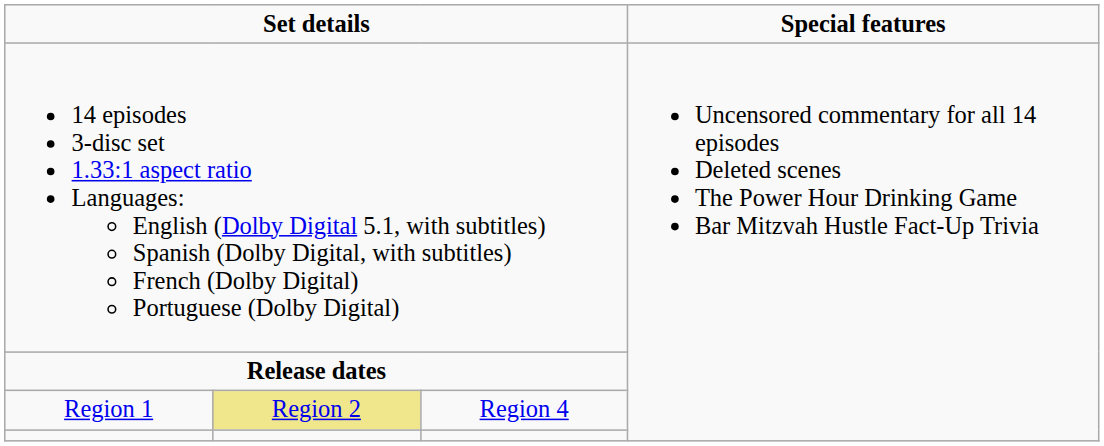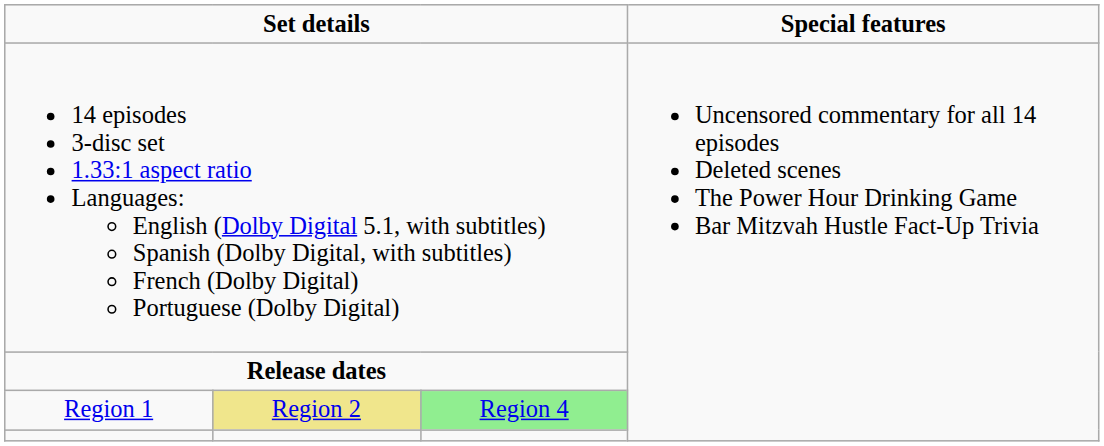(524, 409) no background -> (524, 409) lightgreen background
